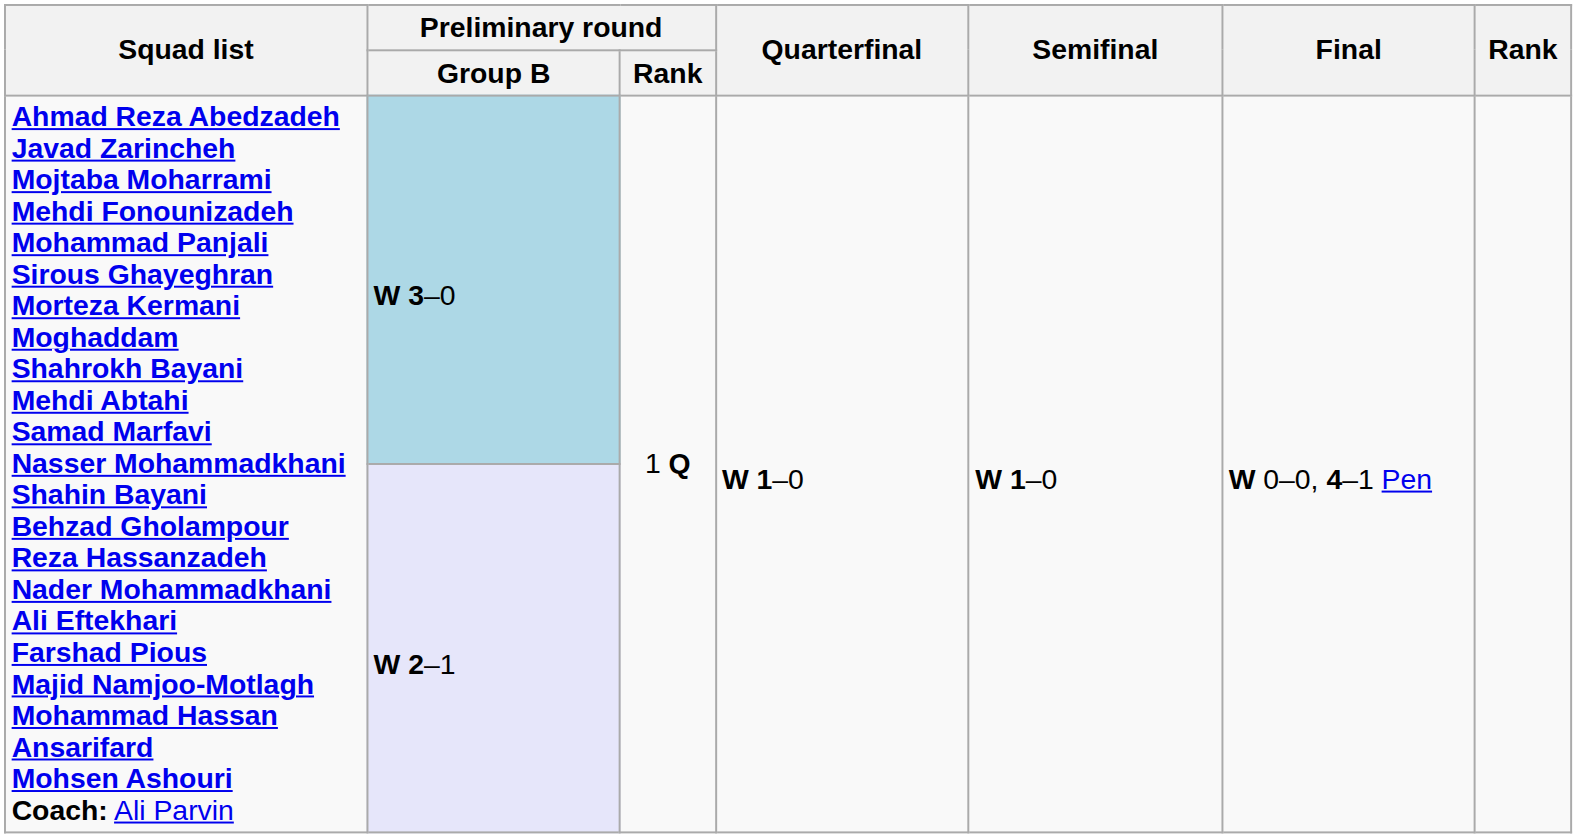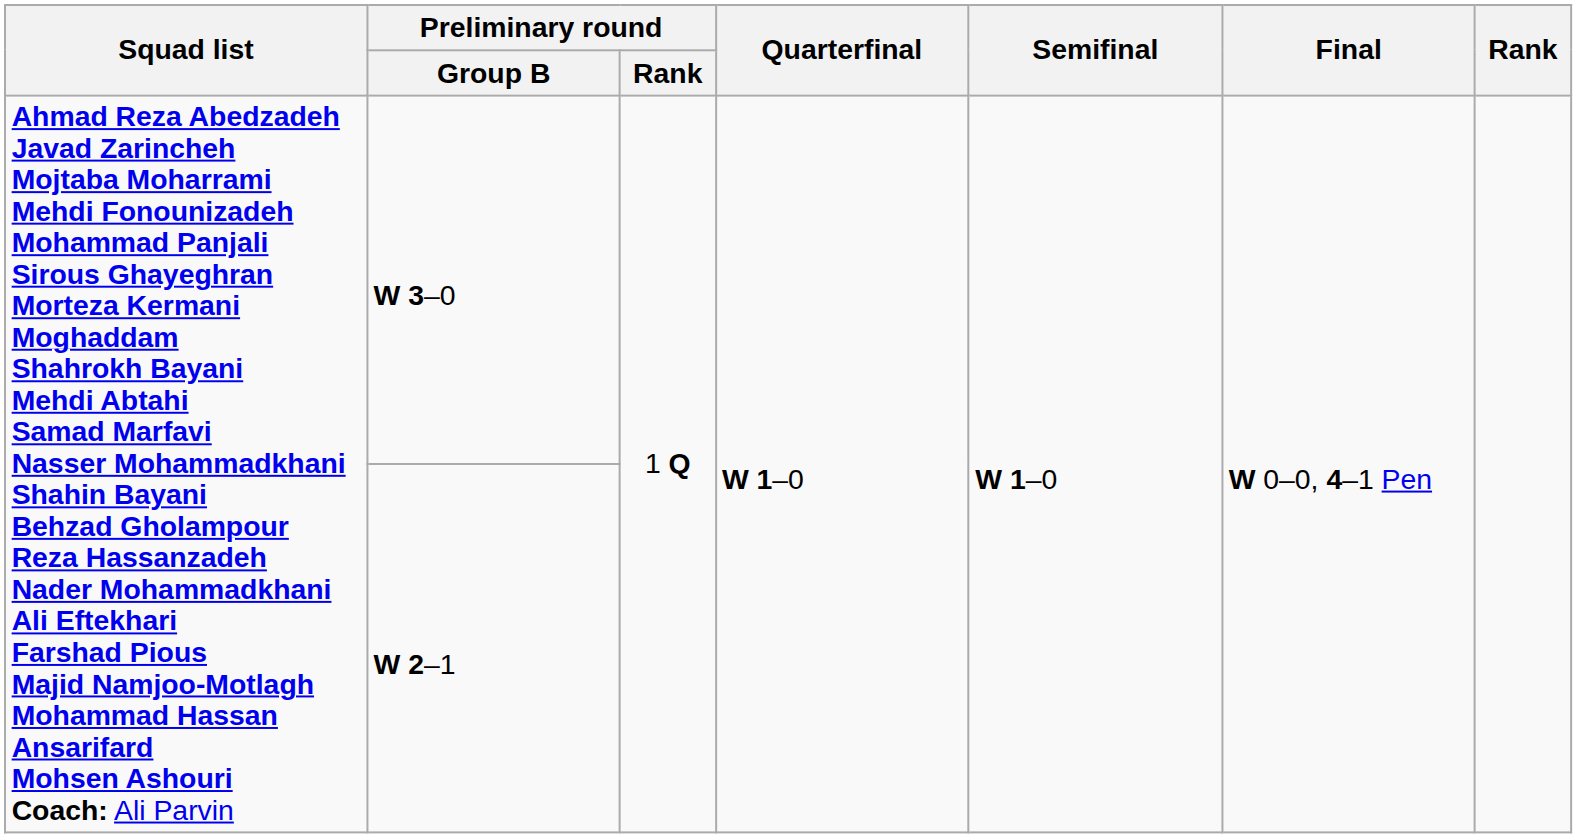(415, 295) lightblue background -> (415, 295) no background
(415, 664) lavender background -> (415, 664) no background
